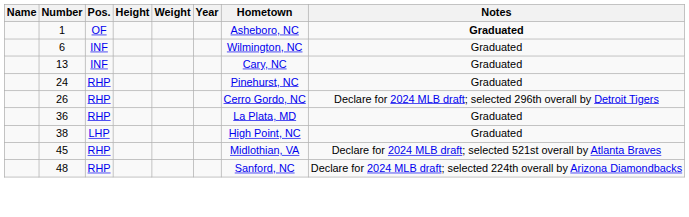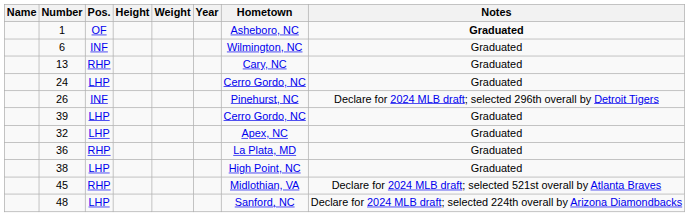(99, 64) INF -> (99, 64) RHP
(99, 82) RHP -> (99, 82) LHP
(265, 82) Pinehurst, NC -> (265, 82) Cerro Gordo, NC
(99, 99) RHP -> (99, 99) INF
(265, 99) Cerro Gordo, NC -> (265, 99) Pinehurst, NC
+ row: (62, 116)
+ row: (62, 133)
(99, 168) RHP -> (99, 202) LHP
